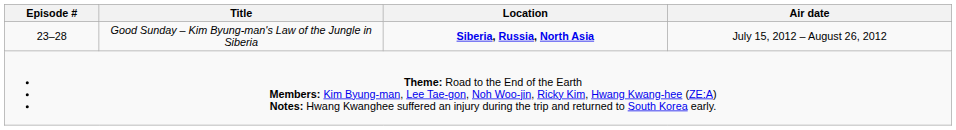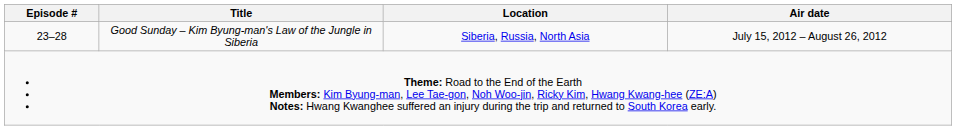(525, 36) bold -> (525, 36) normal
